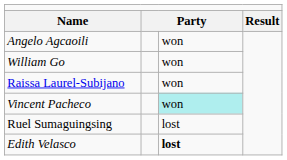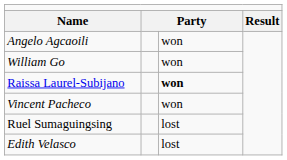(172, 83) normal -> (172, 83) bold
(172, 103) paleturquoise background -> (172, 103) no background
(171, 145) bold -> (170, 145) normal
